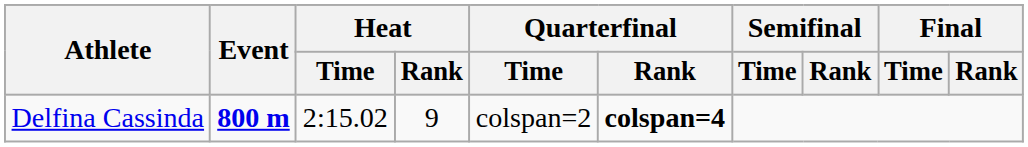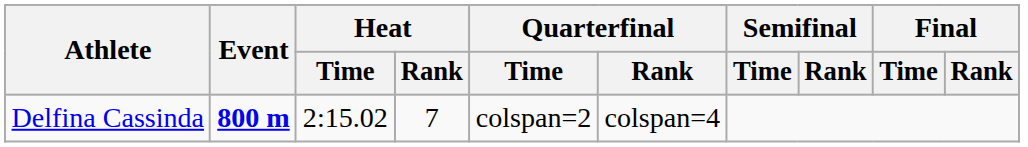(432, 118) 9 -> (432, 118) 7
(665, 118) bold -> (662, 118) normal
